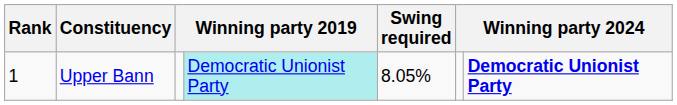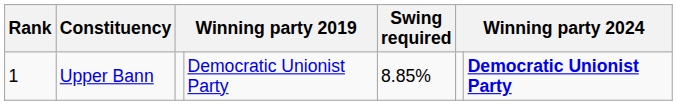(266, 76) paleturquoise background -> (266, 76) no background
(406, 76) 8.05% -> (406, 76) 8.85%
